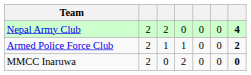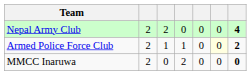(219, 45) no background -> (219, 45) lightyellow background
